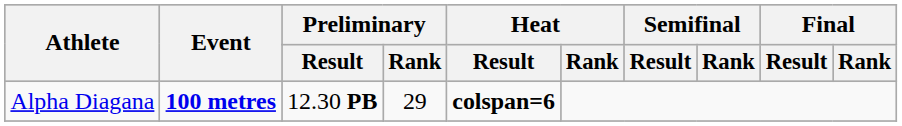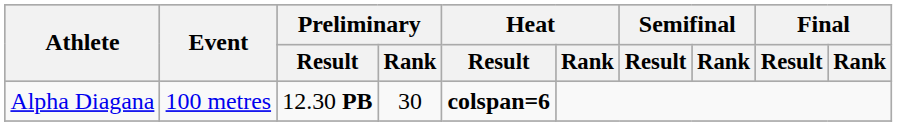(221, 101) bold -> (218, 101) normal
(415, 101) 29 -> (410, 101) 30
